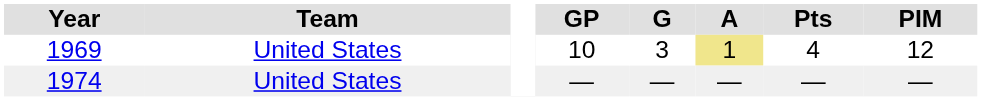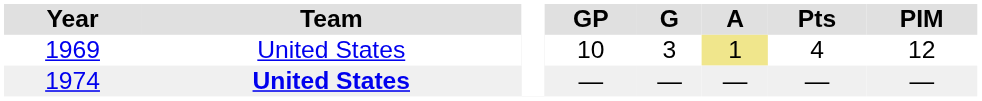(328, 80) normal -> (331, 80) bold
